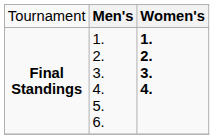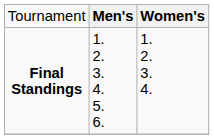(146, 64) bold -> (146, 64) normal
